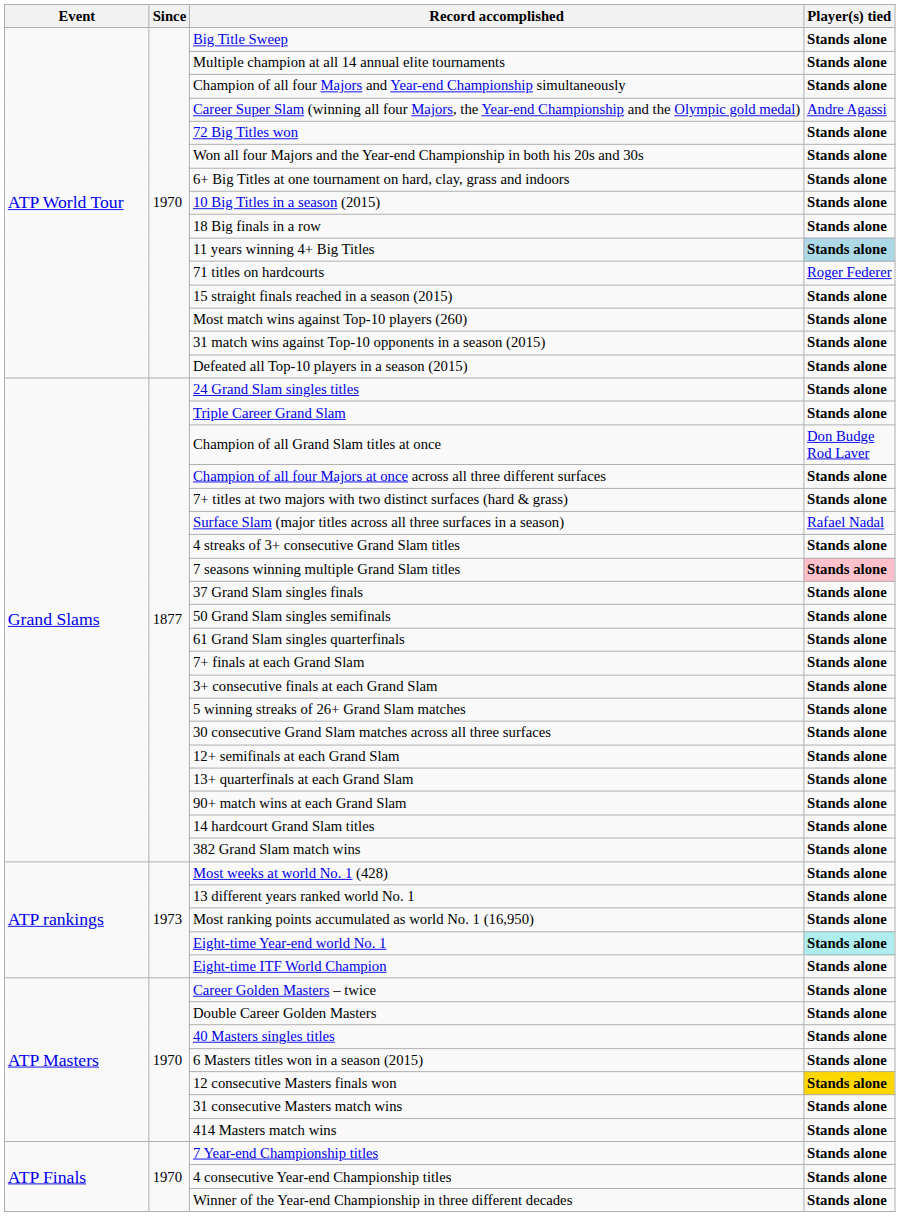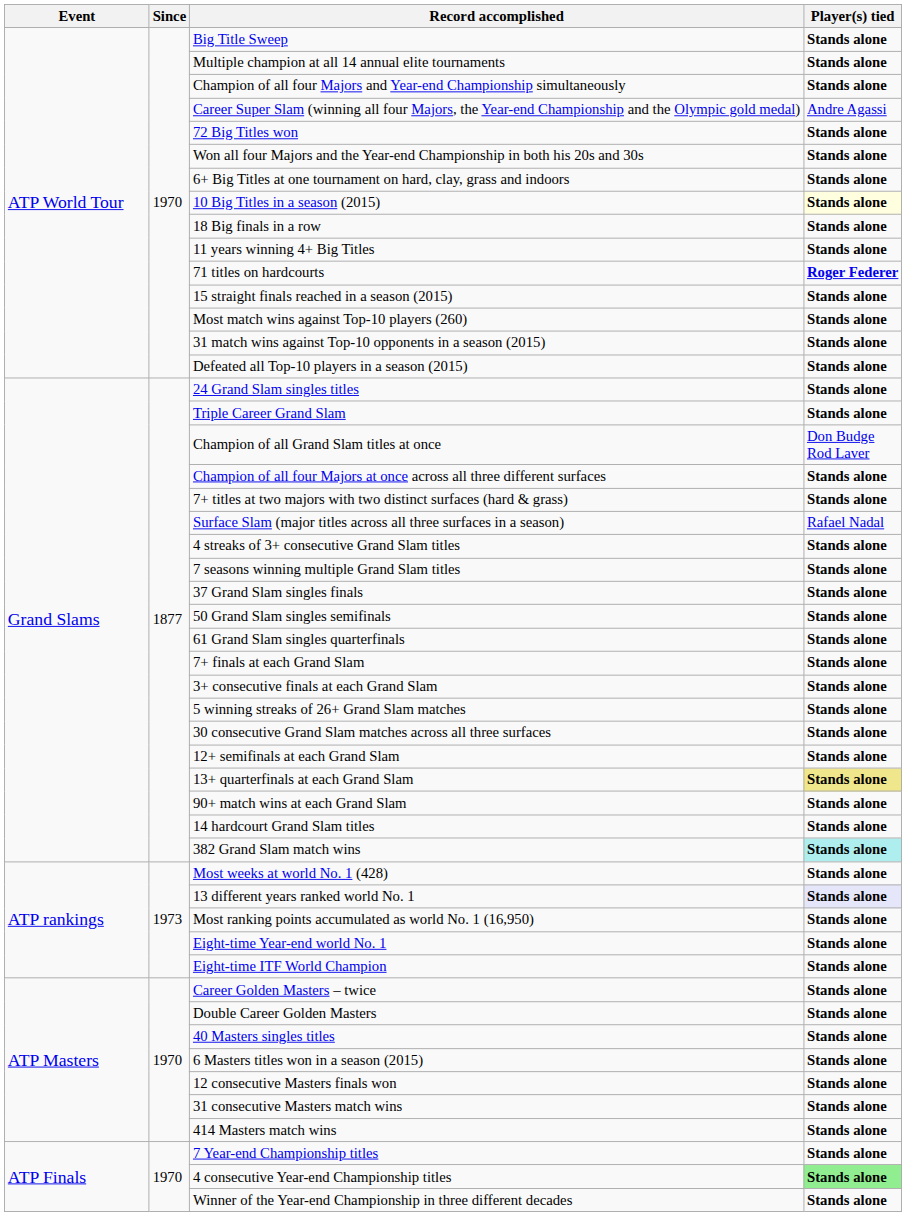(847, 202) no background -> (847, 202) lightyellow background
(847, 249) lightblue background -> (847, 249) no background
(849, 272) normal -> (853, 272) bold
(847, 569) pink background -> (847, 569) no background
(847, 779) no background -> (847, 779) khaki background
(847, 849) no background -> (847, 849) paleturquoise background
(847, 896) no background -> (847, 896) lavender background
(847, 943) paleturquoise background -> (847, 943) no background
(847, 1083) gold background -> (847, 1083) no background
(847, 1176) no background -> (847, 1176) lightgreen background
